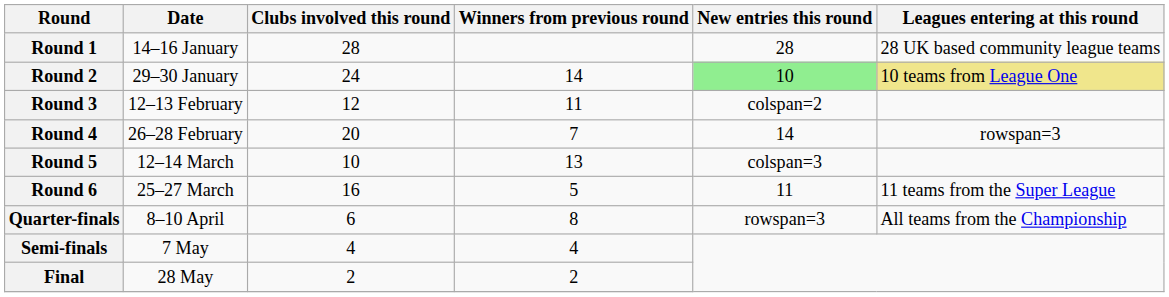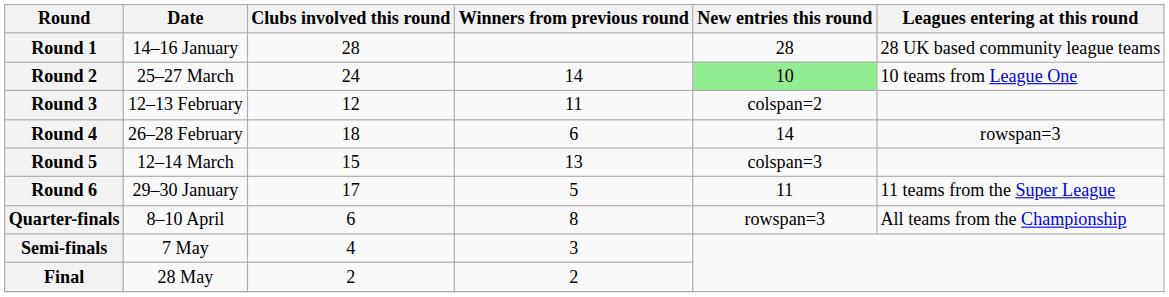(185, 76) 29–30 January -> (185, 76) 25–27 March
(979, 76) khaki background -> (979, 76) no background
(351, 133) 20 -> (351, 133) 18
(574, 133) 7 -> (574, 133) 6
(351, 162) 10 -> (351, 162) 15
(185, 190) 25–27 March -> (185, 190) 29–30 January
(351, 190) 16 -> (351, 190) 17
(574, 248) 4 -> (574, 248) 3
